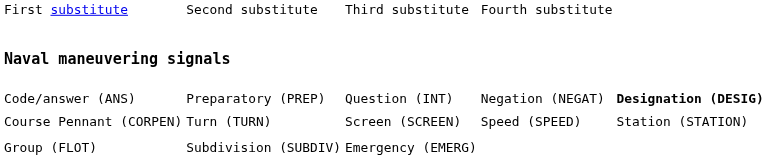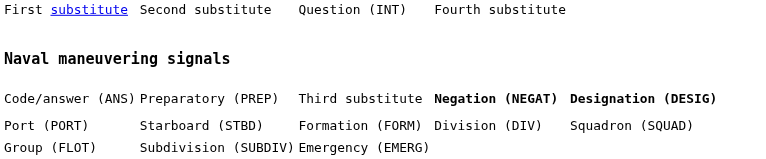(407, 9) Third substitute -> (353, 9) Question (INT)
(399, 99) Question (INT) -> (361, 99) Third substitute
(543, 99) normal -> (496, 99) bold
- row: (93, 122)
+ row: (47, 126)
